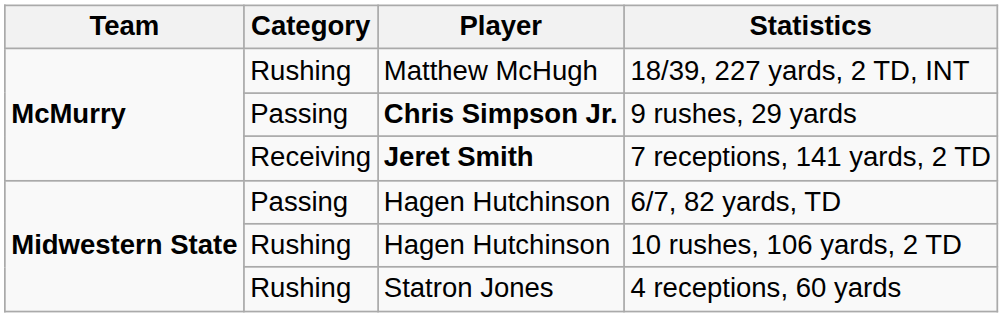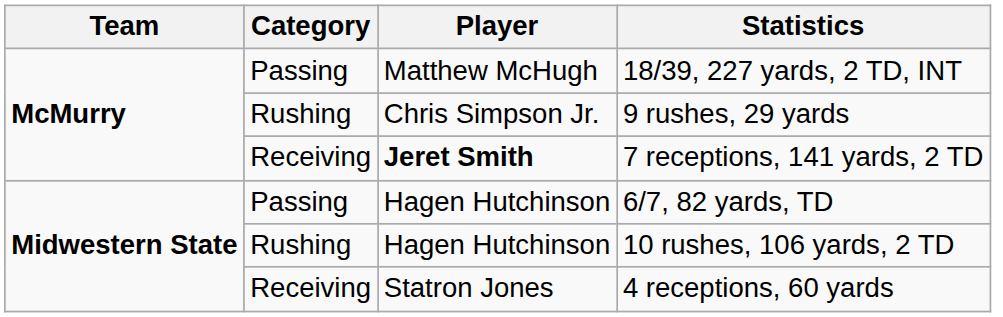(301, 70) Rushing -> (299, 70) Passing
(299, 114) Passing -> (301, 114) Rushing
(501, 114) bold -> (492, 114) normal
(301, 288) Rushing -> (311, 288) Receiving
